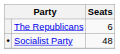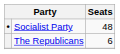rows swapped: (43, 41) <-> (49, 27)
